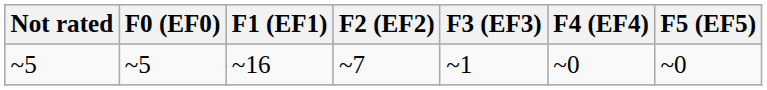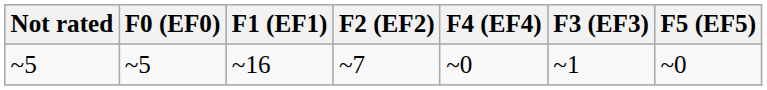columns swapped: (494, 24) <-> (601, 24)
